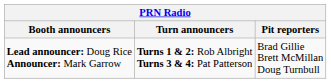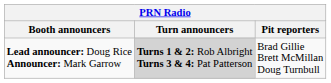(195, 58) no background -> (195, 58) lightgrey background
